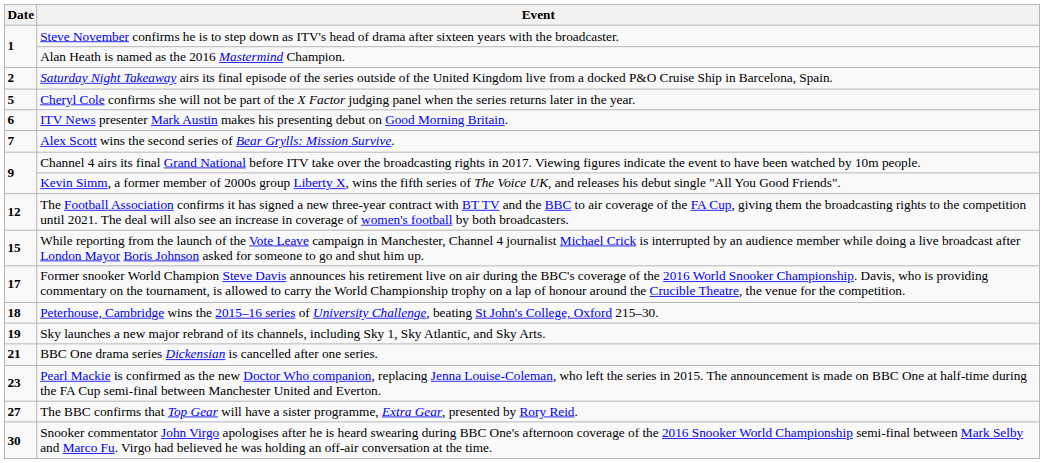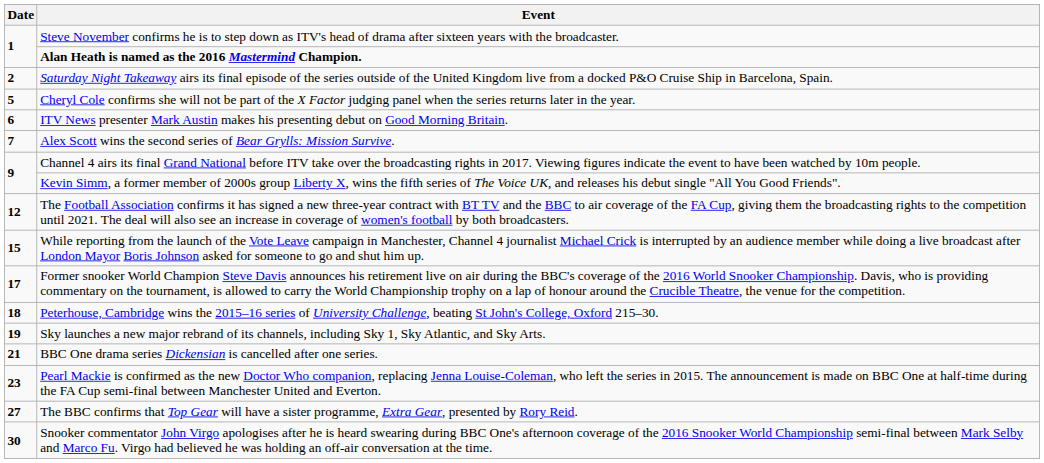(193, 57) normal -> (201, 57) bold
